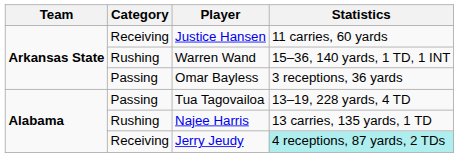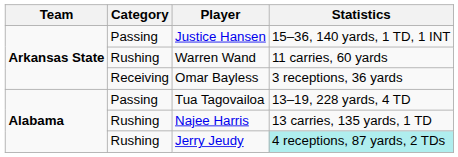(140, 36) Receiving -> (134, 36) Passing
(330, 36) 11 carries, 60 yards -> (361, 36) 15–36, 140 yards, 1 TD, 1 INT
(361, 57) 15–36, 140 yards, 1 TD, 1 INT -> (330, 57) 11 carries, 60 yards
(134, 78) Passing -> (140, 78) Receiving
(140, 141) Receiving -> (135, 141) Rushing
